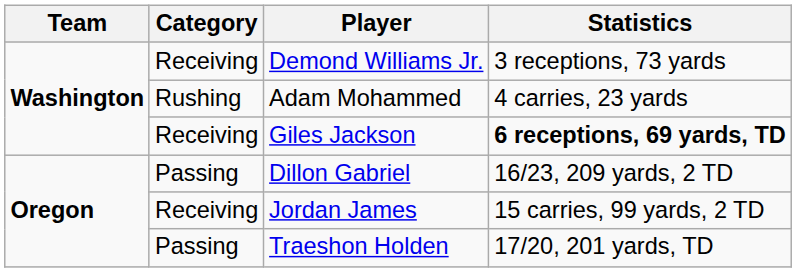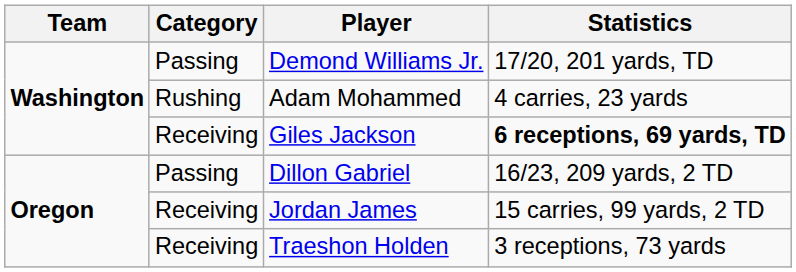(207, 60) Receiving -> (197, 60) Passing
(610, 60) 3 receptions, 73 yards -> (604, 60) 17/20, 201 yards, TD
(197, 247) Passing -> (207, 247) Receiving
(604, 247) 17/20, 201 yards, TD -> (610, 247) 3 receptions, 73 yards
